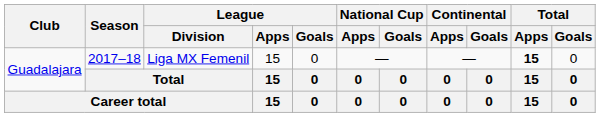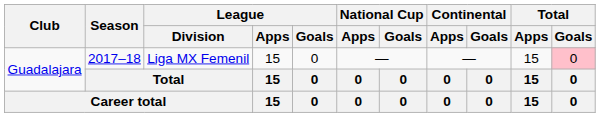(531, 58) bold -> (531, 58) normal
(573, 58) no background -> (573, 58) pink background
